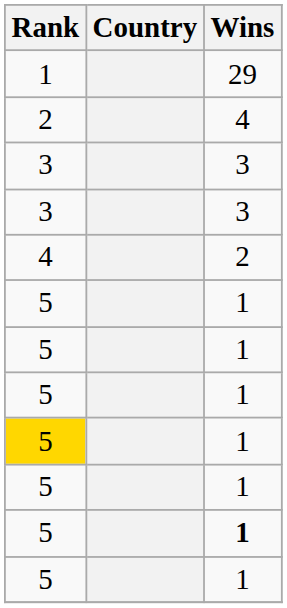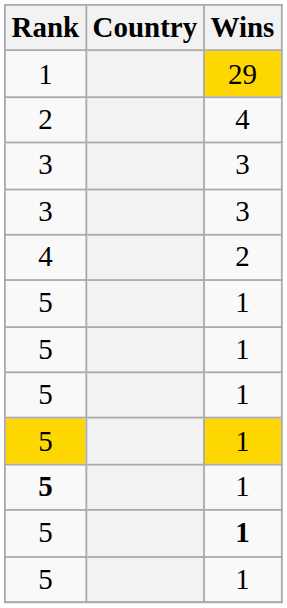(242, 73) no background -> (242, 73) gold background
(242, 440) no background -> (242, 440) gold background
(45, 486) normal -> (45, 486) bold
